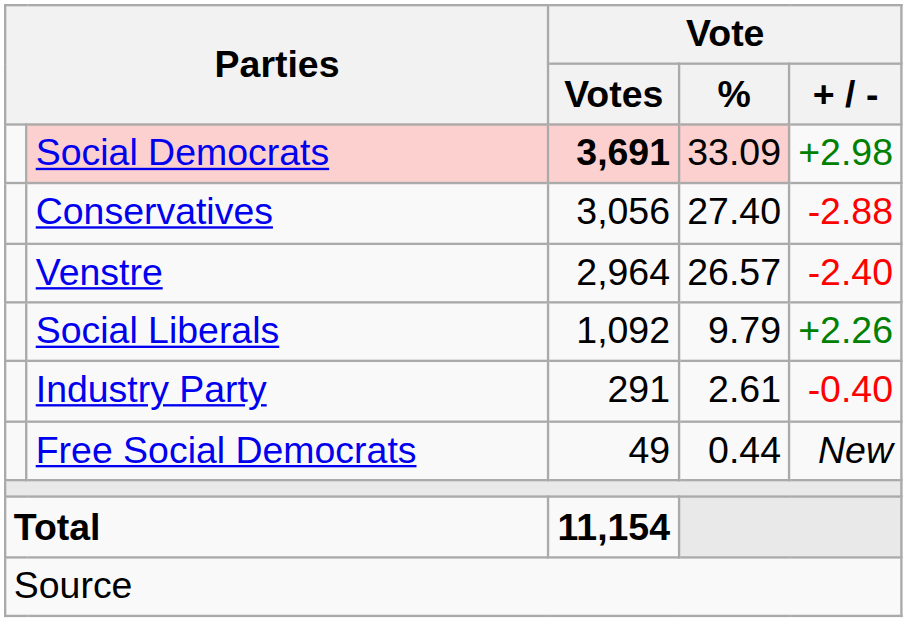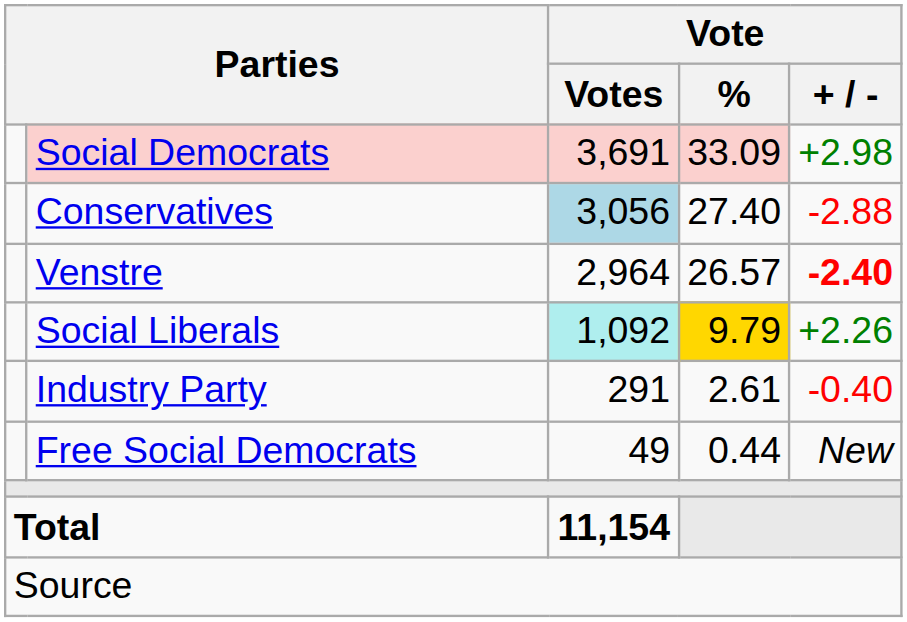(623, 152) bold -> (623, 152) normal
(623, 212) no background -> (623, 212) lightblue background
(850, 271) normal -> (850, 271) bold
(623, 331) no background -> (623, 331) paleturquoise background
(745, 331) no background -> (745, 331) gold background
